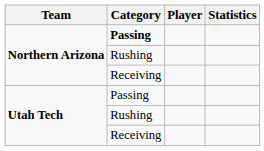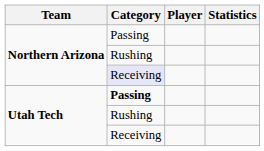(131, 35) bold -> (129, 35) normal
(136, 75) no background -> (136, 75) lavender background
(129, 95) normal -> (131, 95) bold
